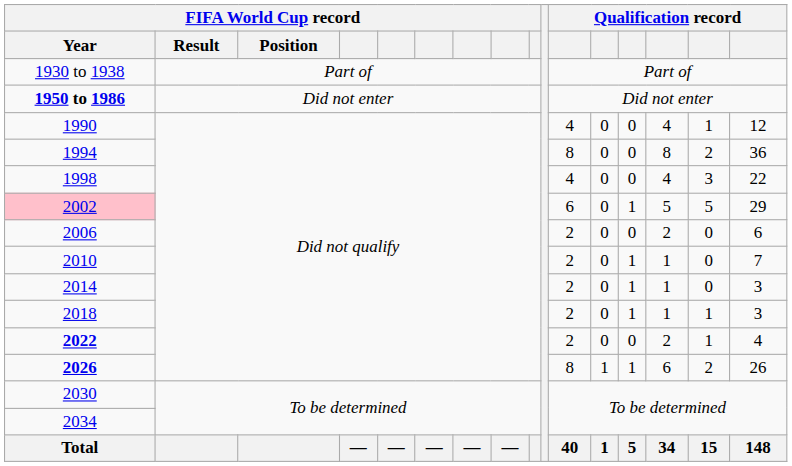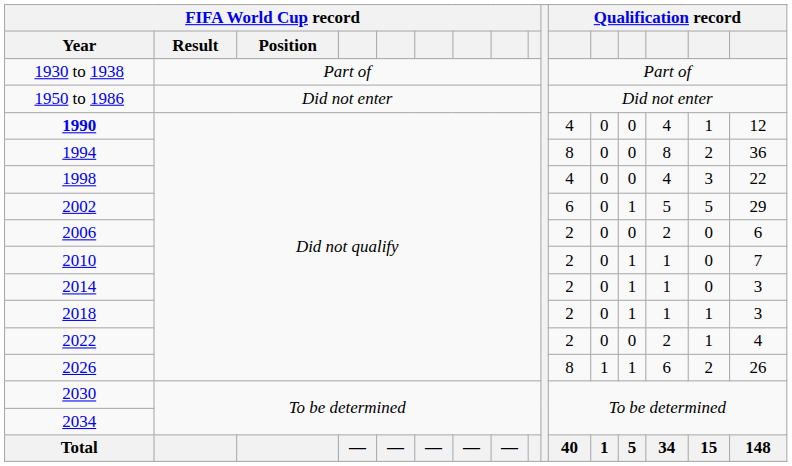(80, 98) bold -> (79, 98) normal
(80, 125) normal -> (79, 125) bold
(80, 206) pink background -> (79, 206) no background
(80, 340) bold -> (79, 340) normal
(80, 367) bold -> (79, 367) normal
